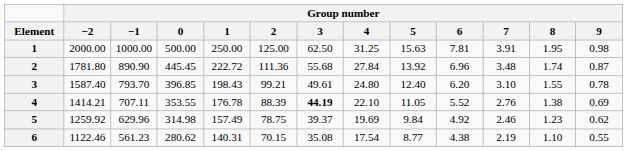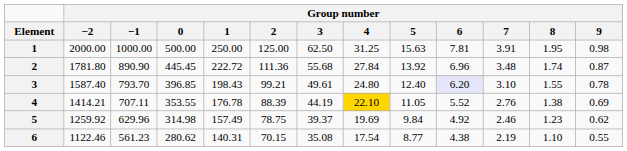(460, 84) no background -> (460, 84) lavender background
(320, 102) bold -> (320, 102) normal
(367, 102) no background -> (367, 102) gold background
